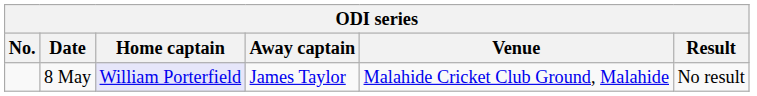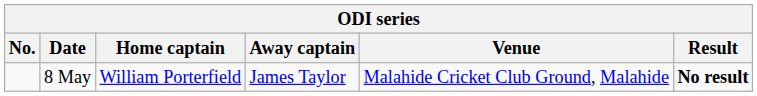(170, 76) lavender background -> (170, 76) no background
(711, 76) normal -> (713, 76) bold
